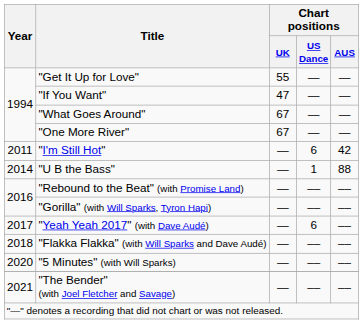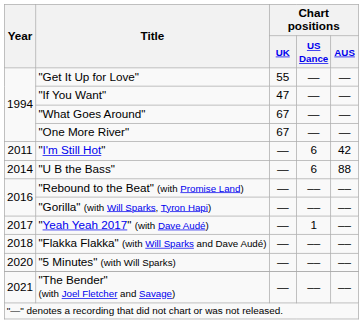(314, 169) 1 -> (314, 169) 6
(314, 225) 6 -> (314, 225) 1
